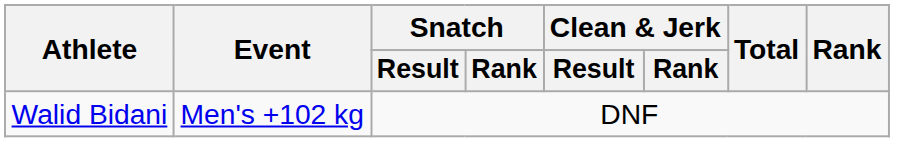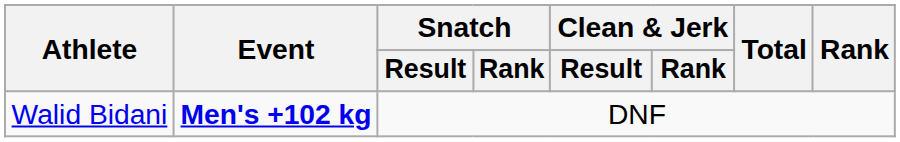(272, 114) normal -> (276, 114) bold
